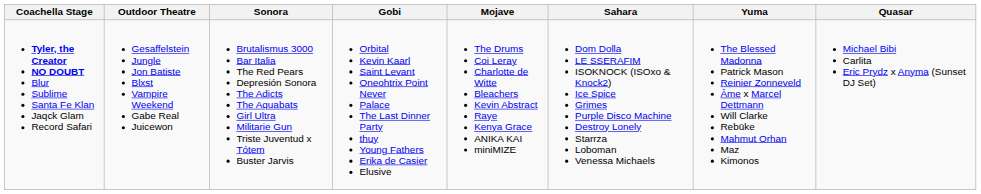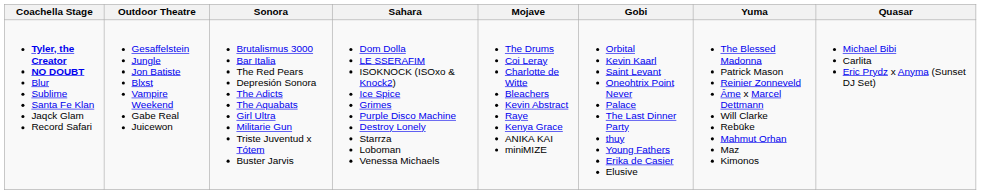columns swapped: (390, 12) <-> (621, 12)
